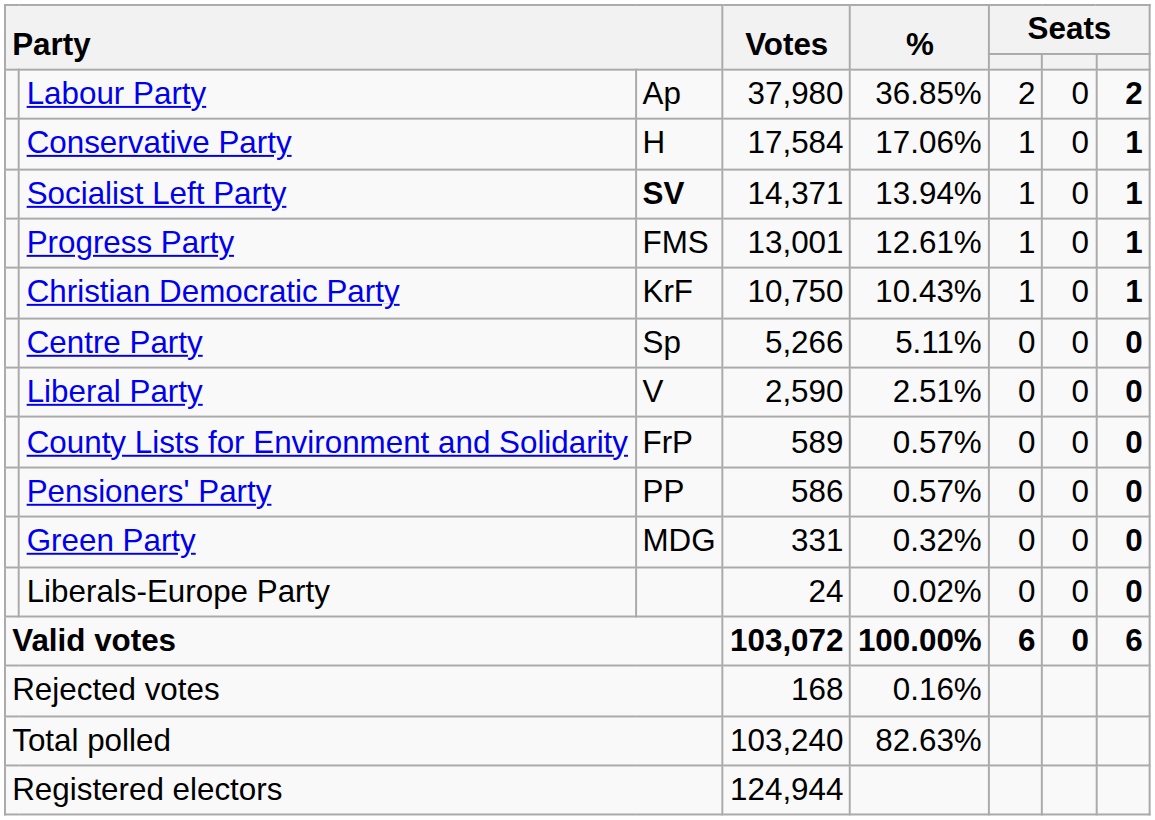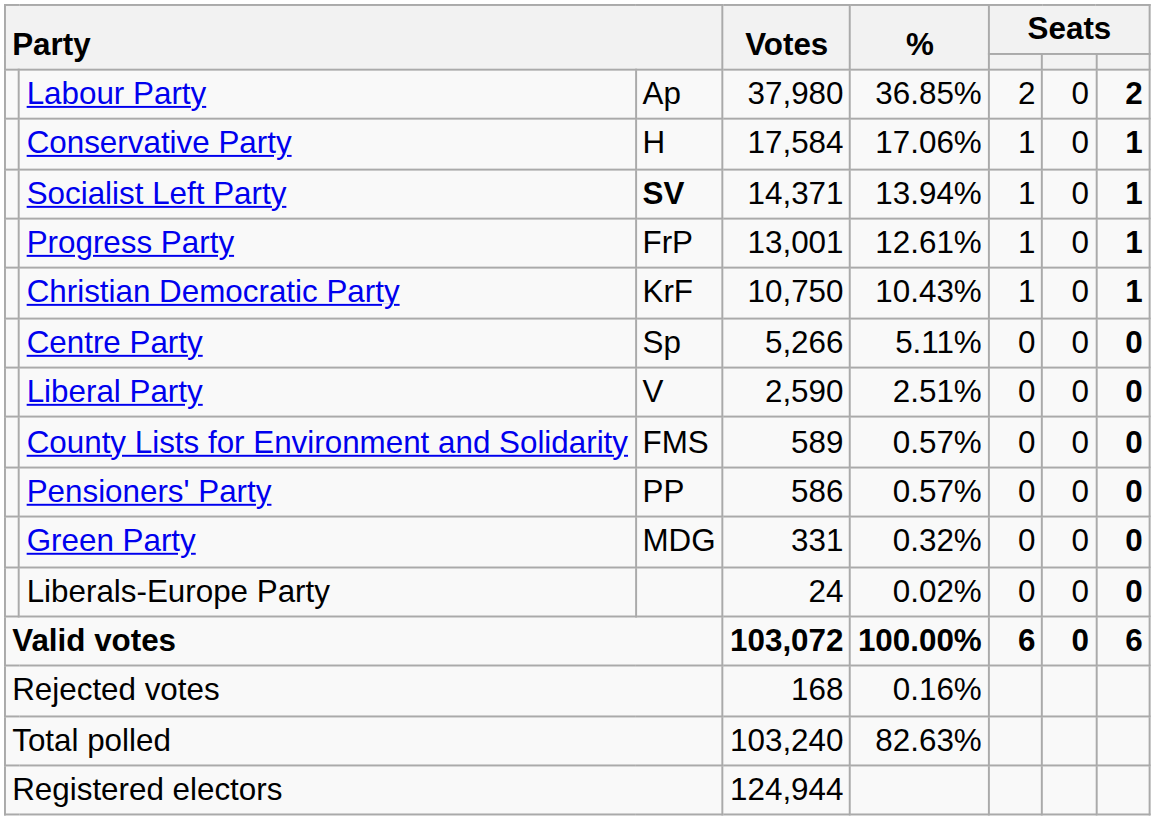(676, 242) FMS -> (668, 242) FrP
(668, 441) FrP -> (676, 441) FMS
